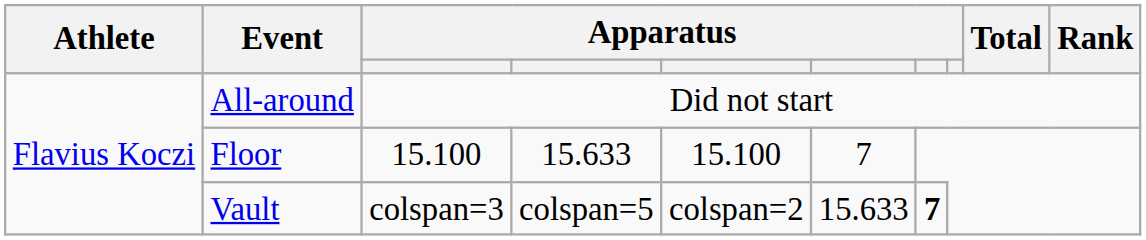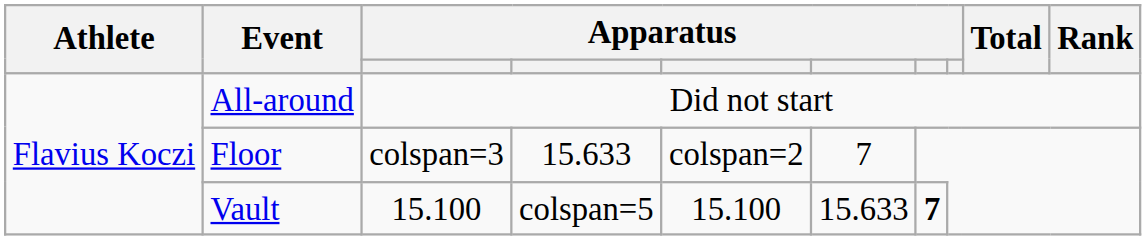(436, 154) 15.100 -> (436, 154) colspan=3
(736, 154) 15.100 -> (736, 154) colspan=2
(436, 208) colspan=3 -> (436, 208) 15.100
(736, 208) colspan=2 -> (736, 208) 15.100
